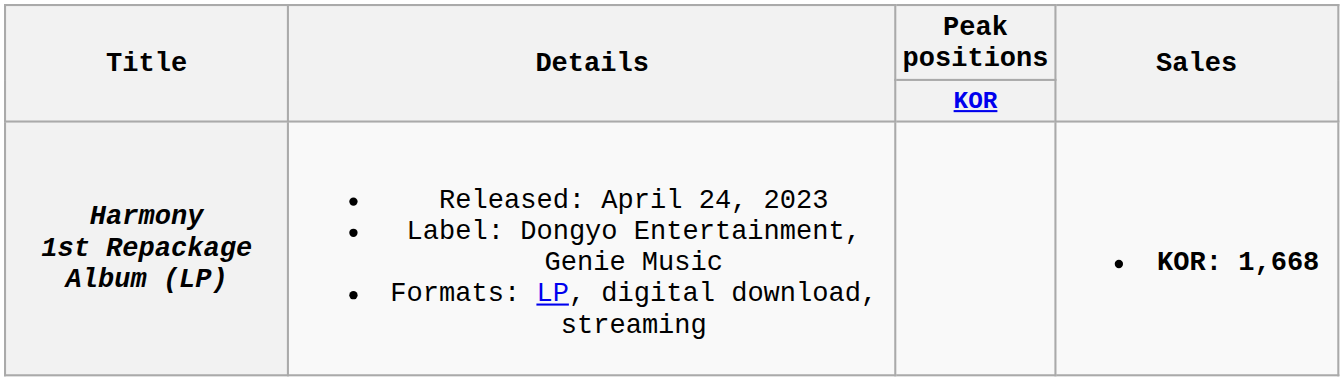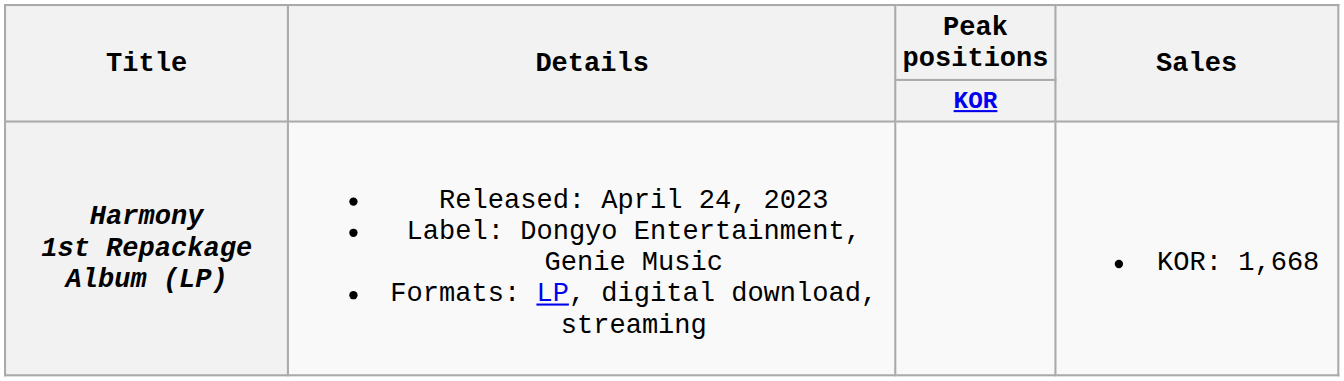(1197, 264) bold -> (1197, 264) normal
